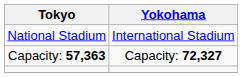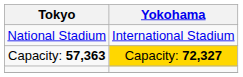(173, 55) no background -> (173, 55) gold background
